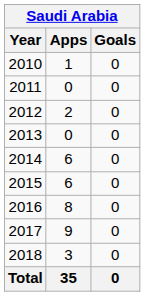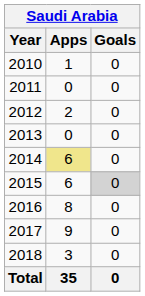(68, 159) no background -> (68, 159) khaki background
(115, 183) no background -> (115, 183) lightgrey background
